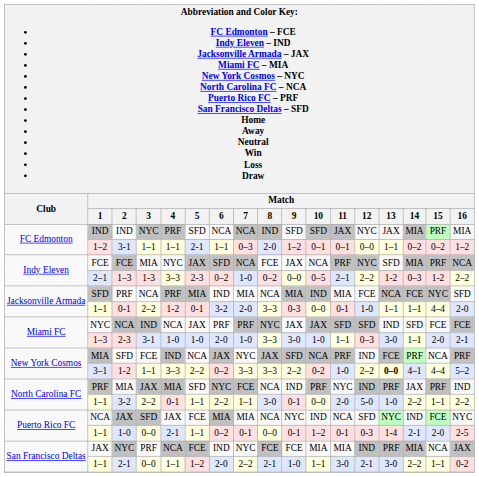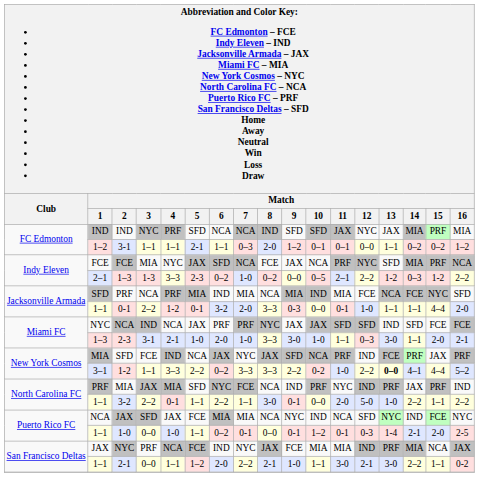(173, 339) 1-0 -> (173, 339) 2-1
(438, 355) NCA -> (438, 355) JAX
(173, 432) 2-1 -> (173, 432) 1-0
(270, 448) FCE -> (270, 448) JAX
